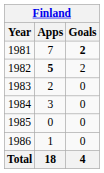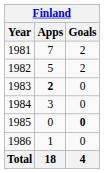(83, 50) bold -> (83, 50) normal
(50, 68) bold -> (50, 68) normal
(50, 86) normal -> (50, 86) bold
(83, 123) normal -> (83, 123) bold
